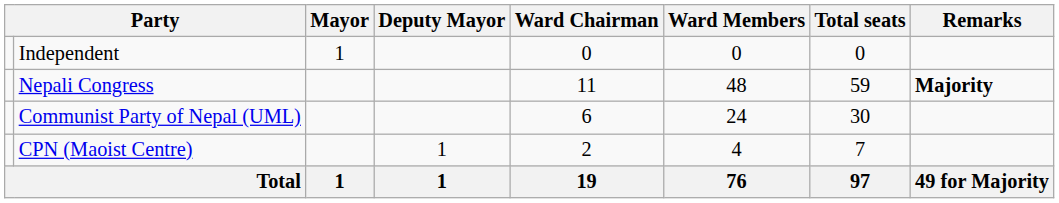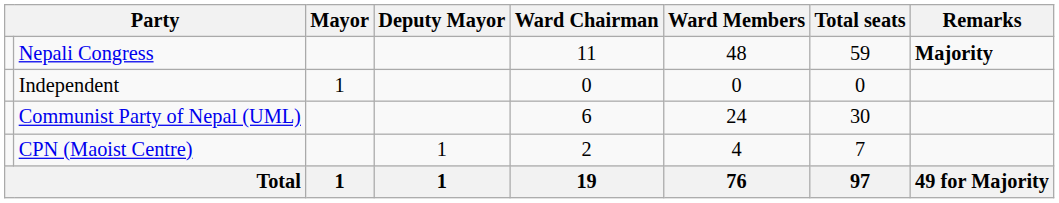rows swapped: (69, 52) <-> (86, 85)
